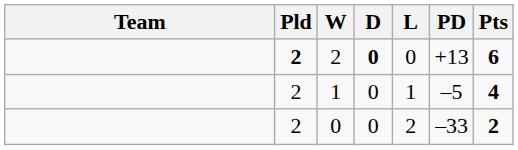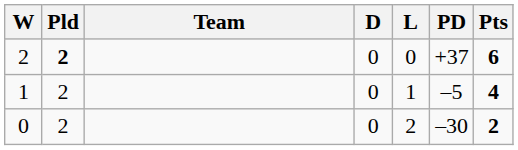columns swapped: (140, 21) <-> (336, 21)
(373, 56) bold -> (373, 56) normal
(452, 56) +13 -> (452, 56) +37
(452, 126) –33 -> (452, 126) –30
